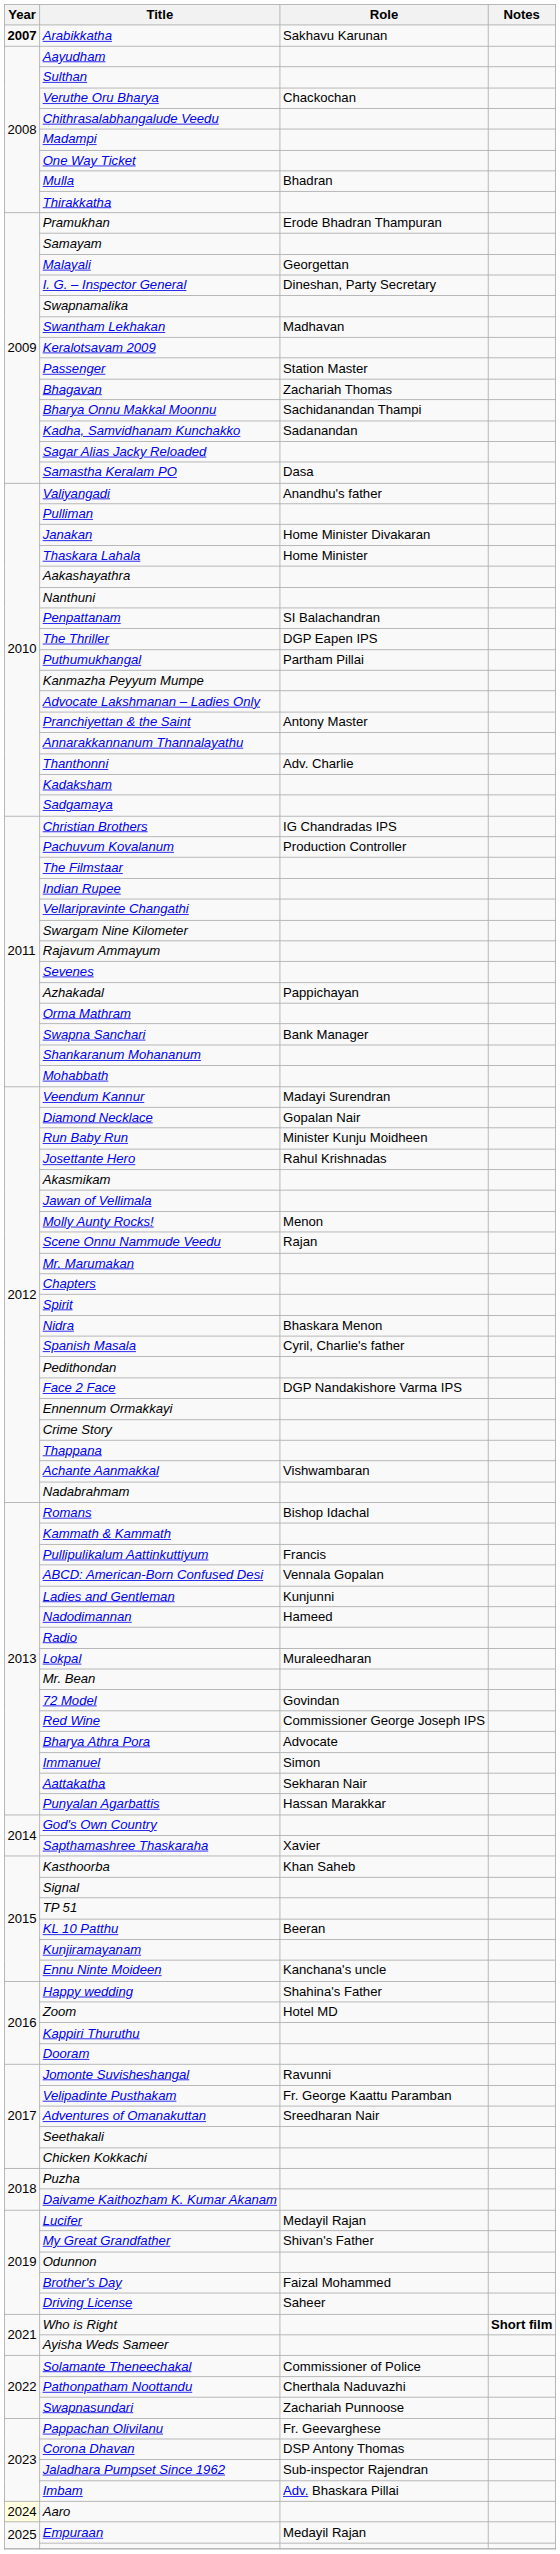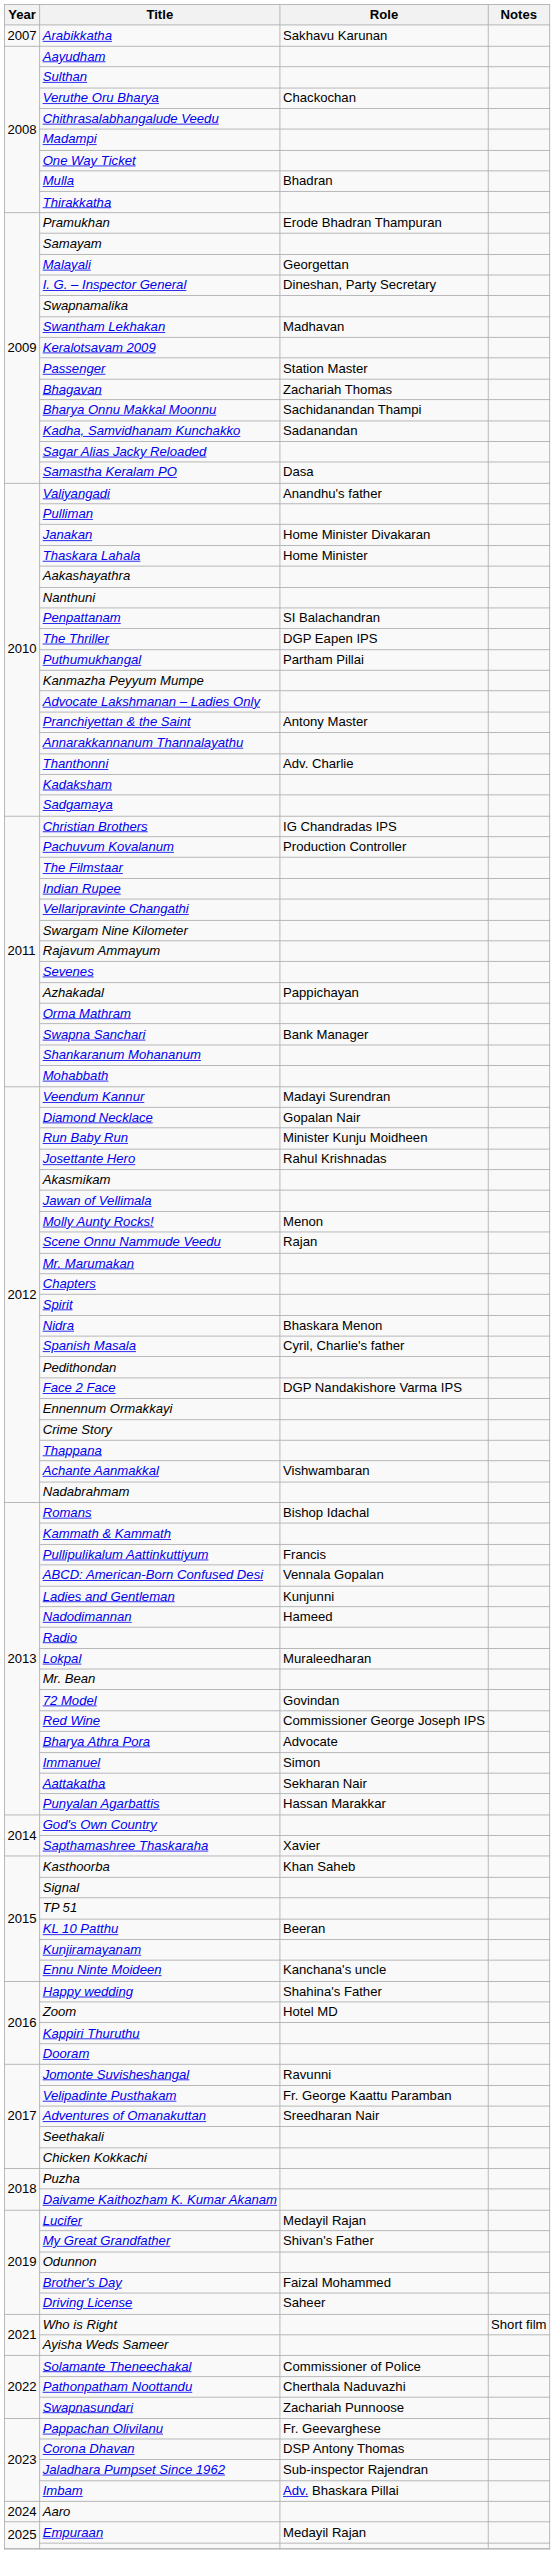(22, 35) bold -> (22, 35) normal
(522, 2324) bold -> (519, 2324) normal
(22, 2511) lightyellow background -> (22, 2511) no background
